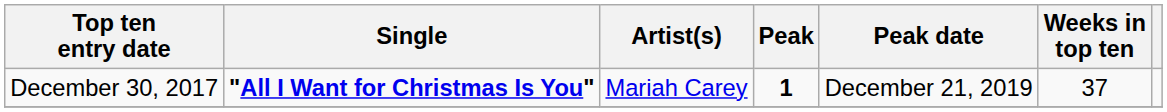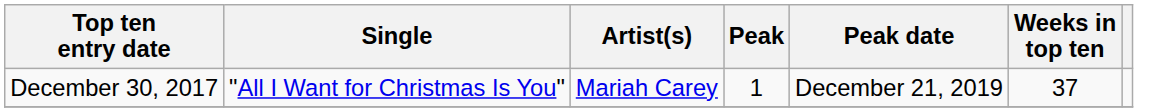(412, 87) bold -> (397, 87) normal
(786, 87) bold -> (756, 87) normal
